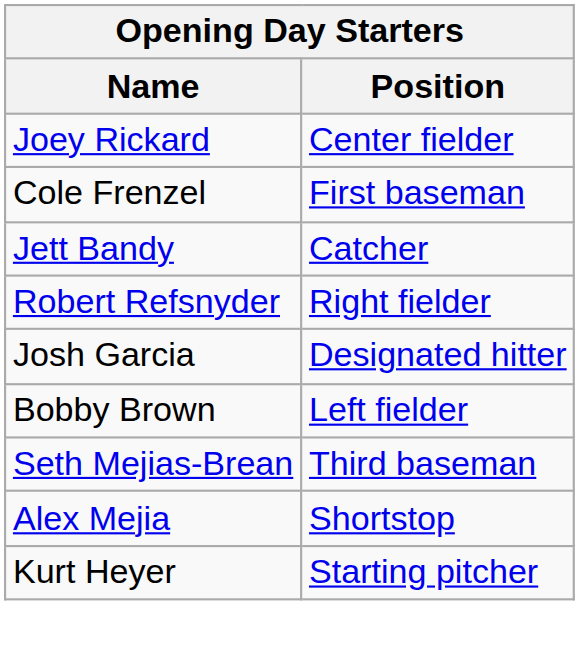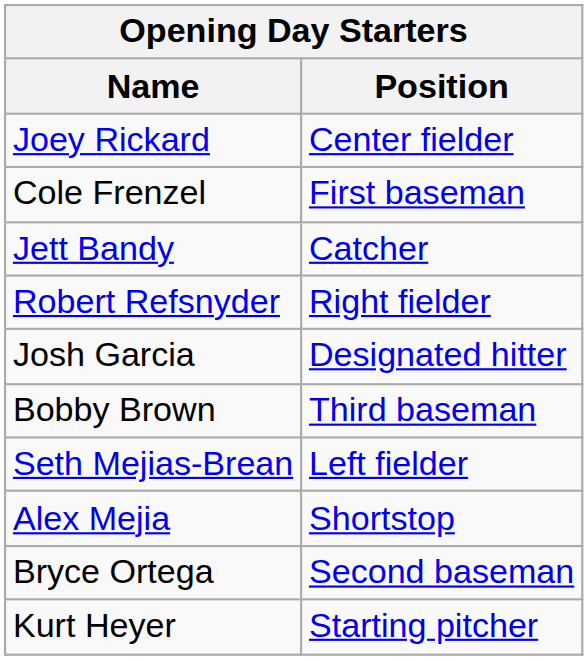(389, 409) Left fielder -> (423, 409) Third baseman
(423, 463) Third baseman -> (389, 463) Left fielder
+ row: (113, 572)
